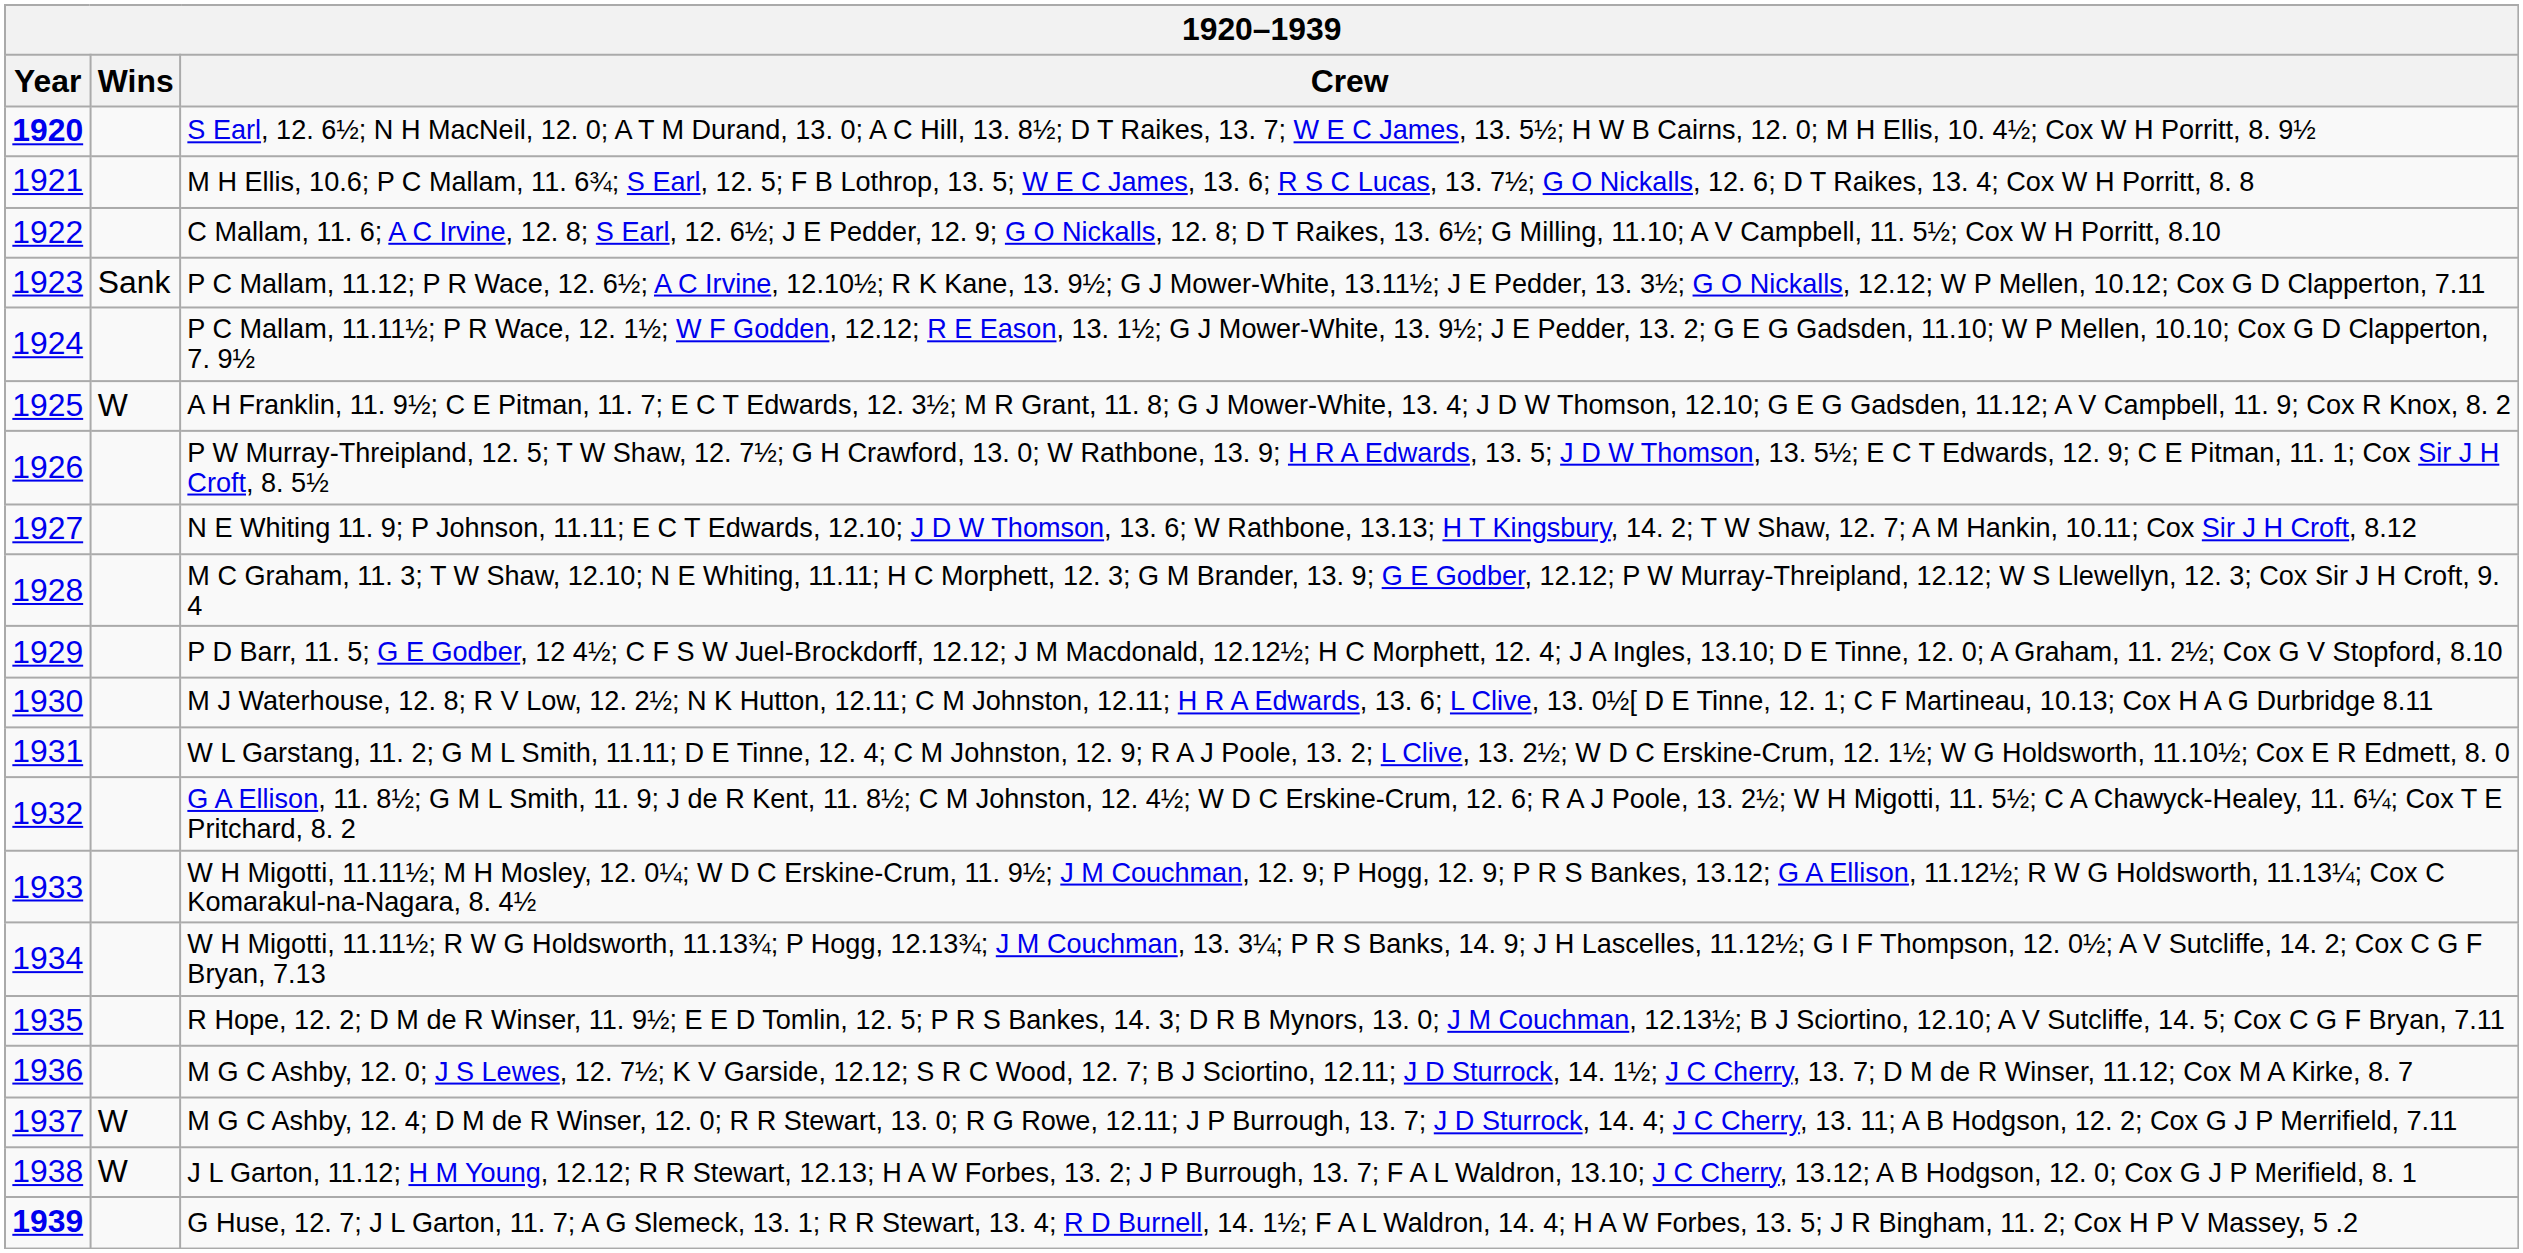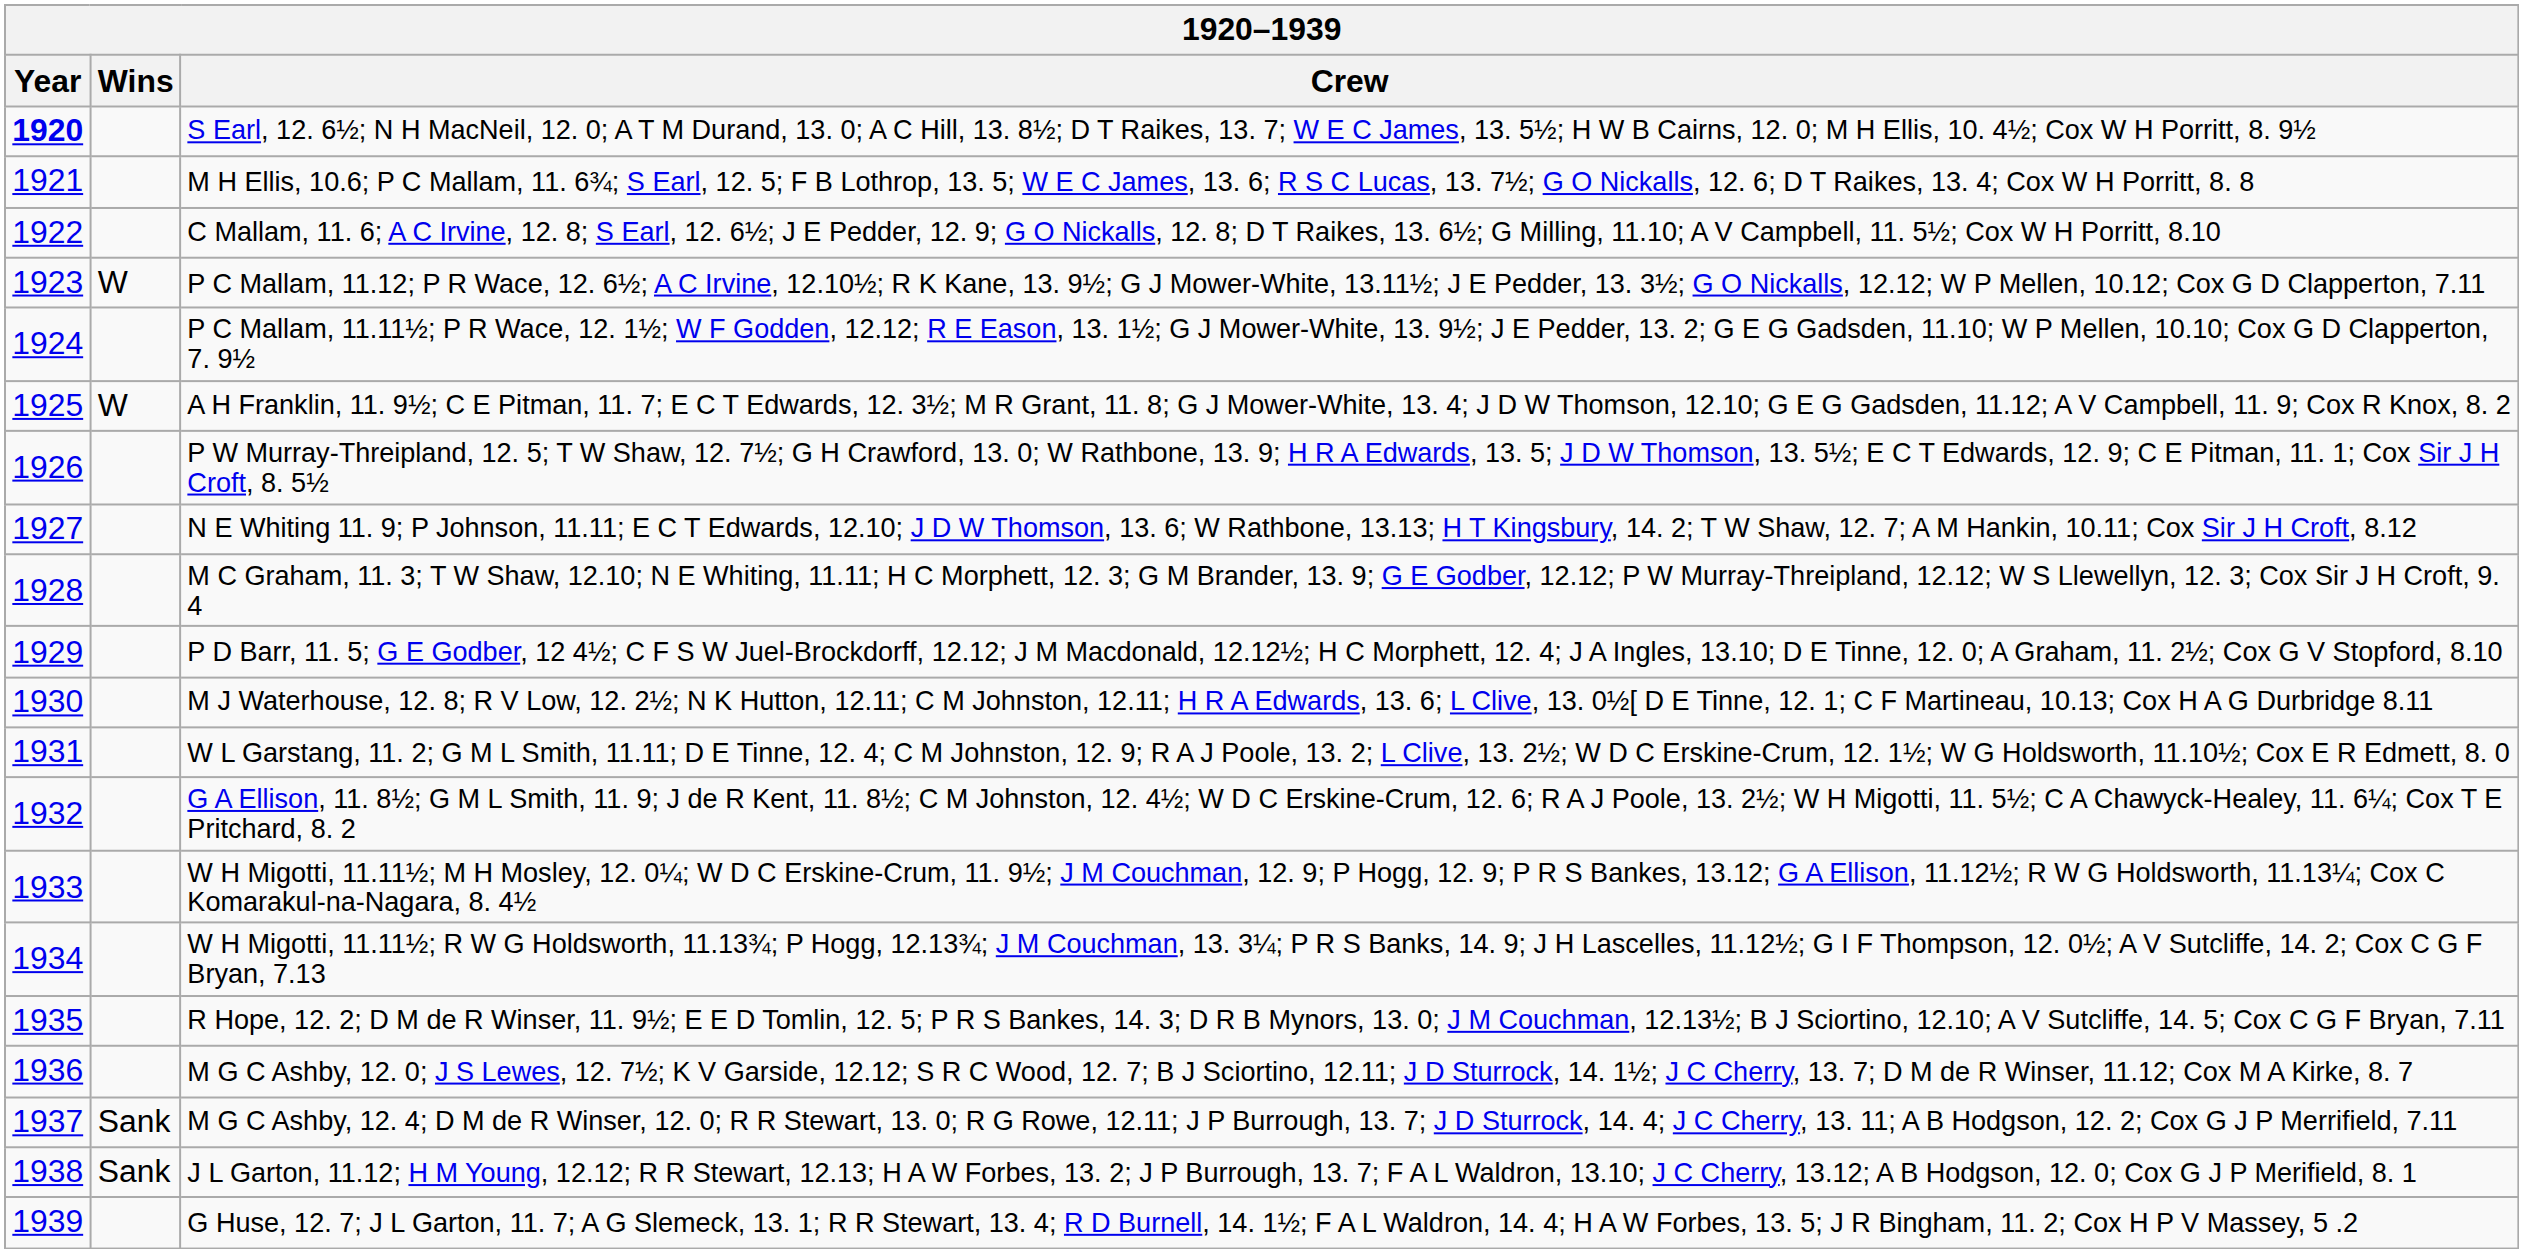(134, 282) Sank -> (113, 282) W
(113, 1121) W -> (134, 1121) Sank
(113, 1171) W -> (134, 1171) Sank
(48, 1222) bold -> (48, 1222) normal
